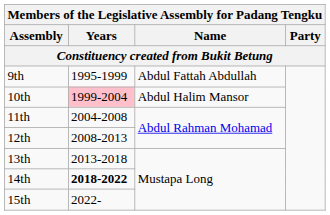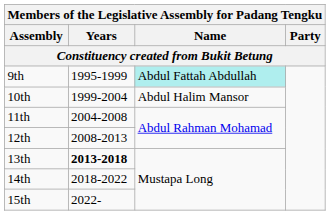(197, 76) no background -> (197, 76) paleturquoise background
(99, 96) pink background -> (99, 96) no background
(99, 158) normal -> (99, 158) bold
(99, 179) bold -> (99, 179) normal
